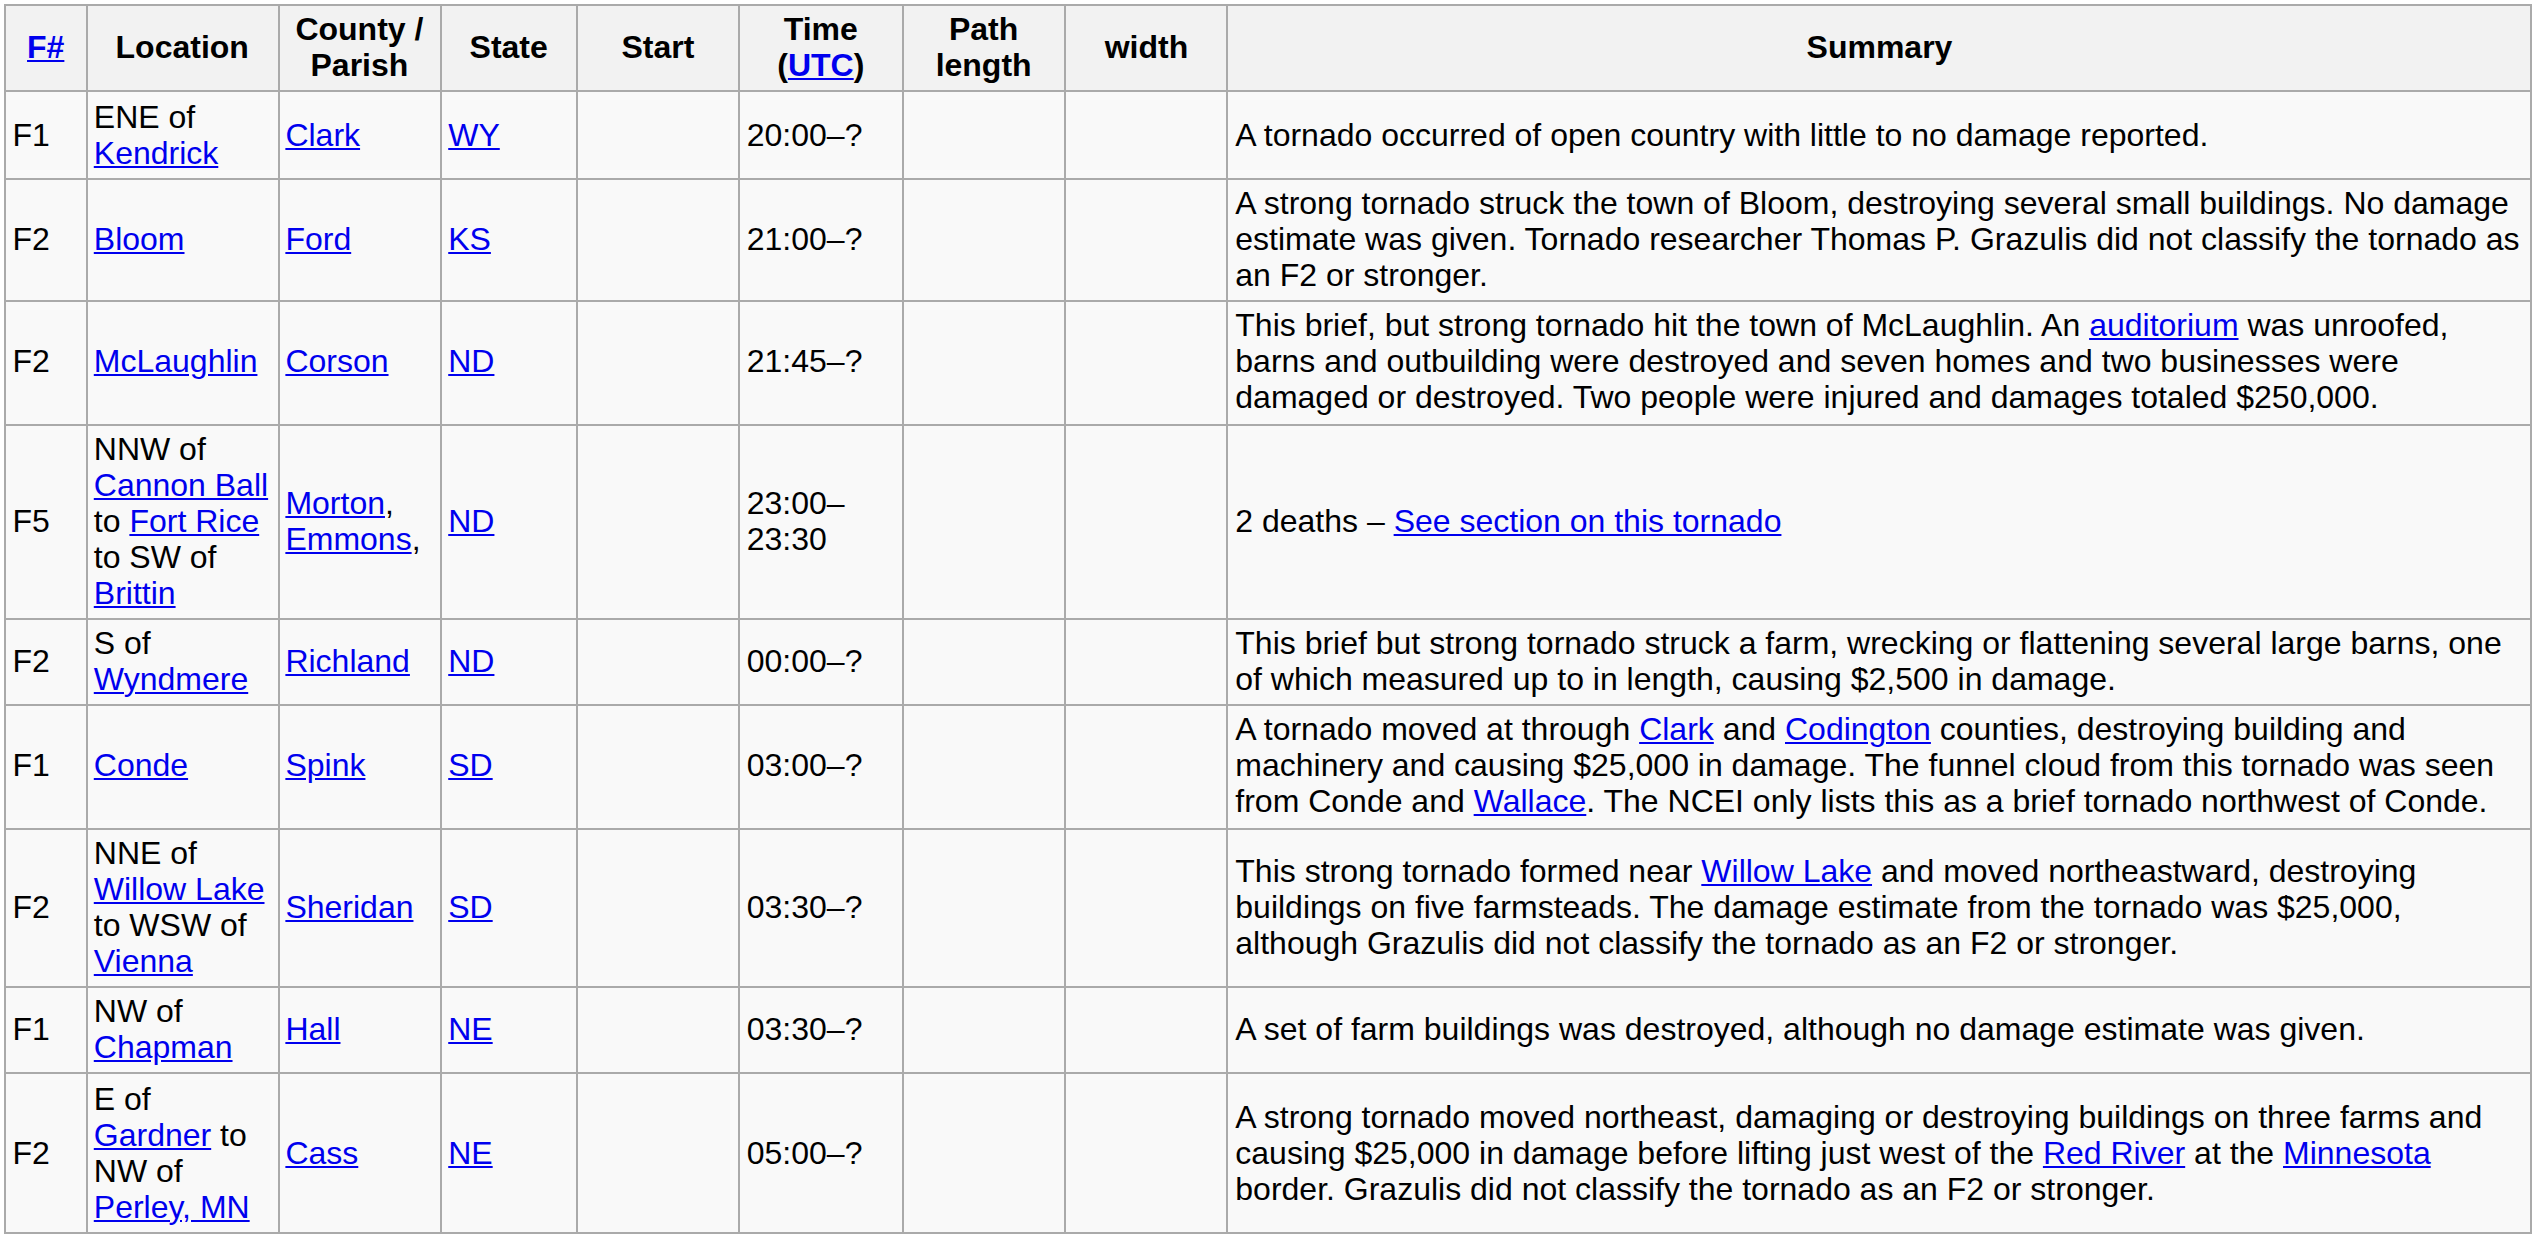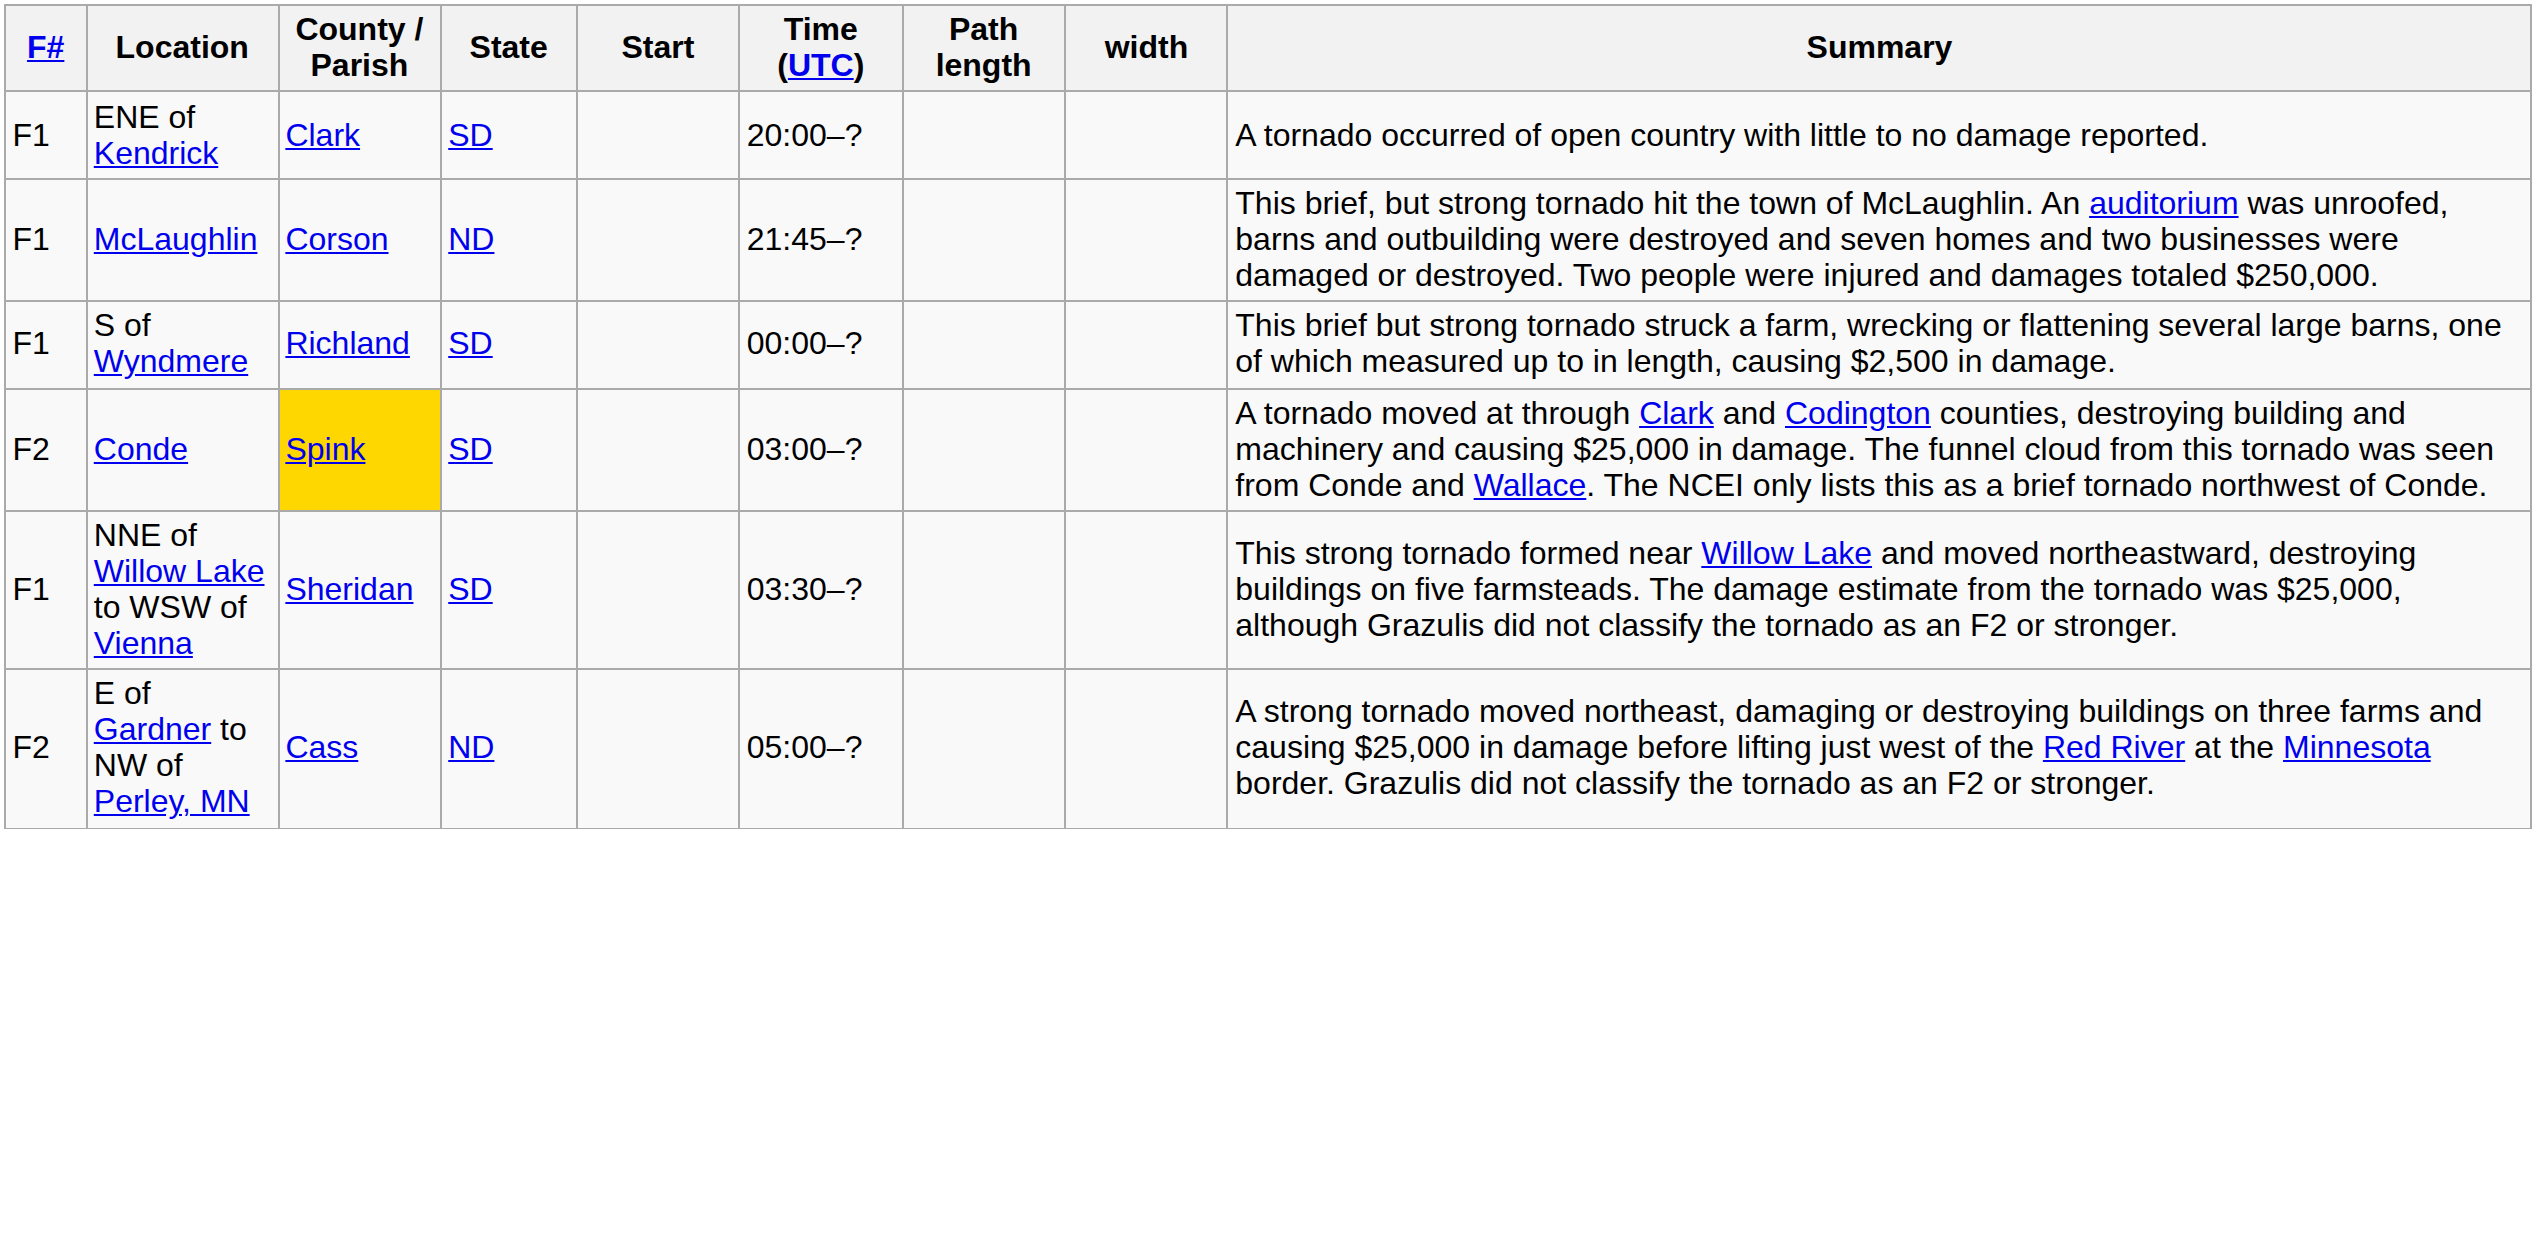(474, 134) WY -> (470, 134) SD
- row: (139, 239)
(31, 362) F2 -> (31, 239) F1
- row: (181, 520)
(31, 661) F2 -> (31, 344) F1
(471, 661) ND -> (470, 344) SD
(31, 766) F1 -> (31, 448) F2
(325, 766) no background -> (325, 448) gold background
(31, 907) F2 -> (31, 589) F1
- row: (163, 1029)
(470, 1152) NE -> (471, 748) ND
